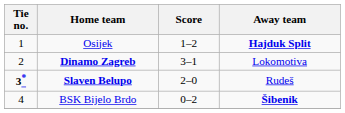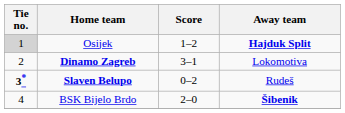(21, 43) no background -> (21, 43) lightgrey background
(189, 80) 2–0 -> (189, 80) 0–2
(189, 100) 0–2 -> (189, 100) 2–0
